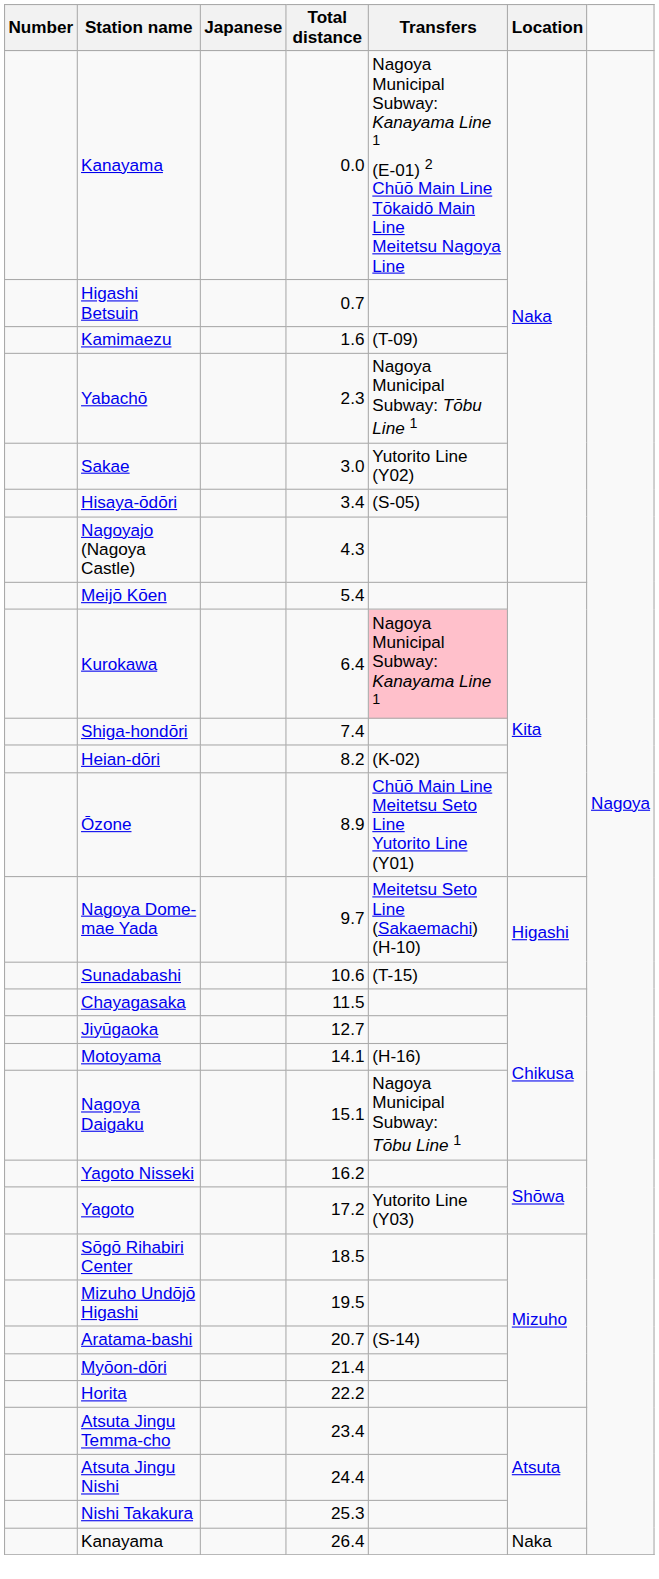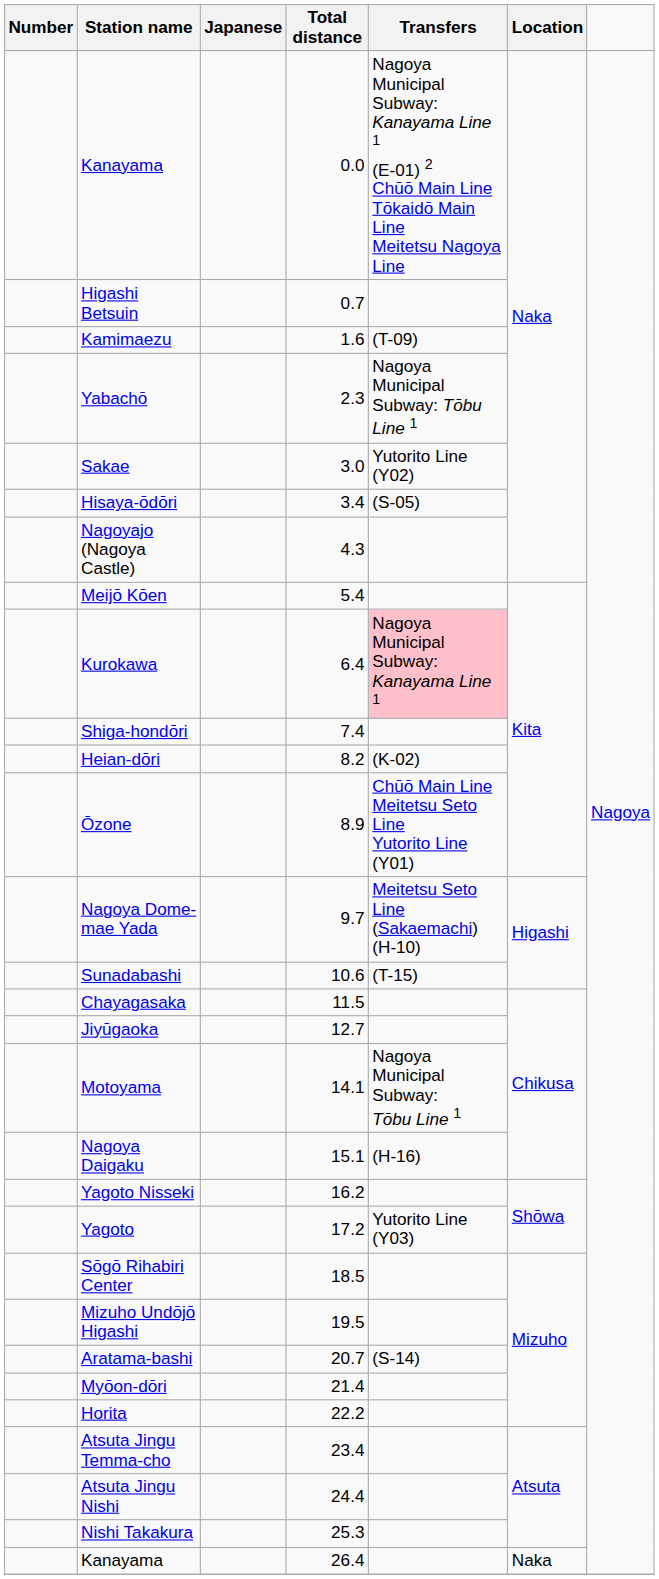(397, 1056) (H-16) -> (417, 1087) Nagoya Municipal Subway: Tōbu Line 1
(417, 1115) Nagoya Municipal Subway: Tōbu Line 1 -> (397, 1155) (H-16)
